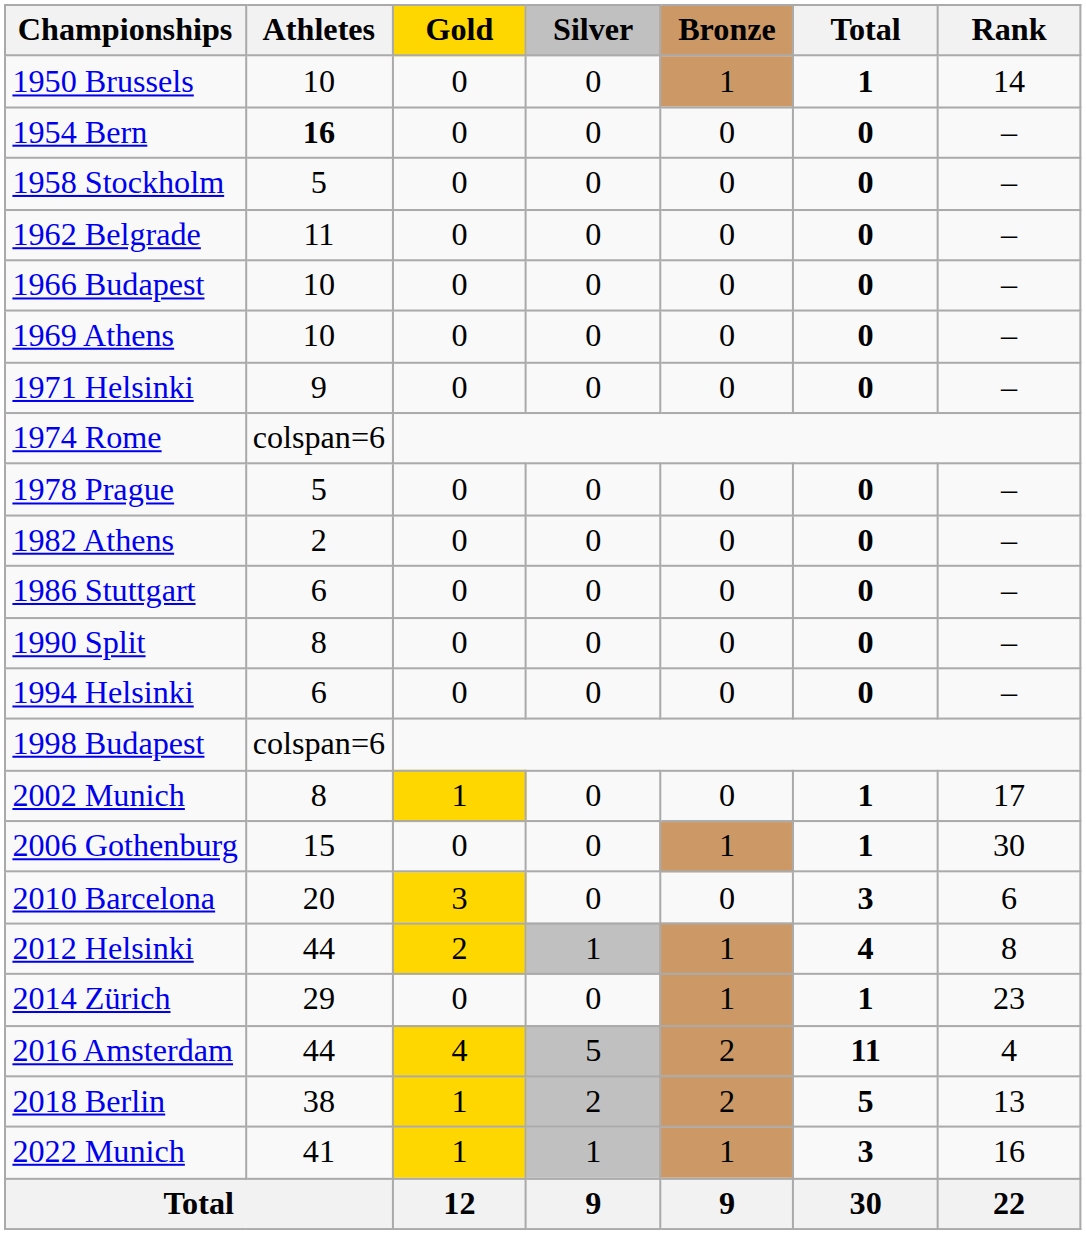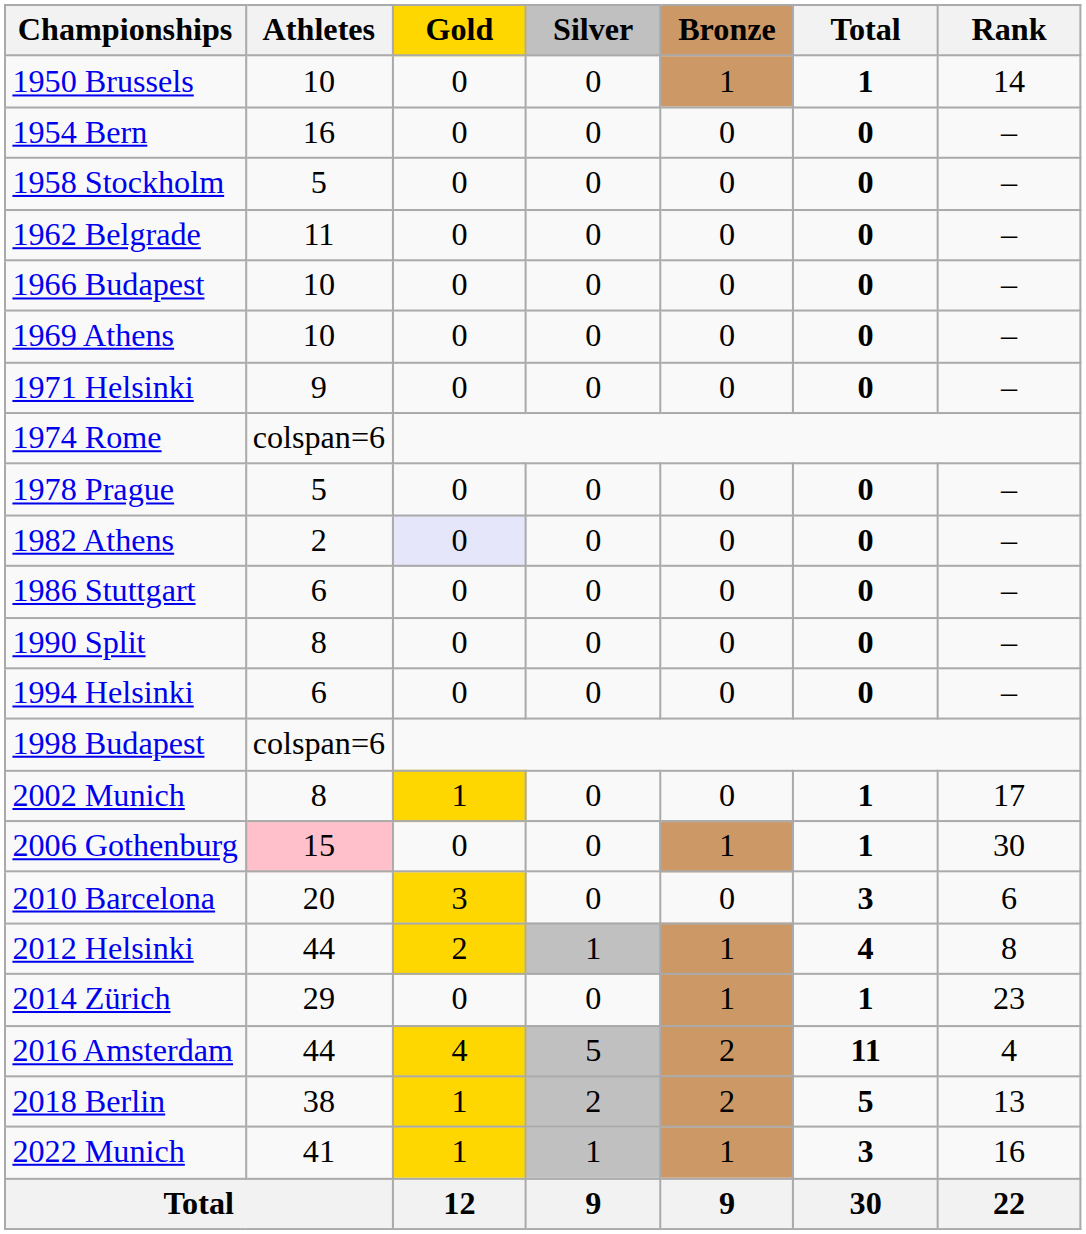(319, 132) bold -> (319, 132) normal
(459, 540) no background -> (459, 540) lavender background
(319, 846) no background -> (319, 846) pink background
